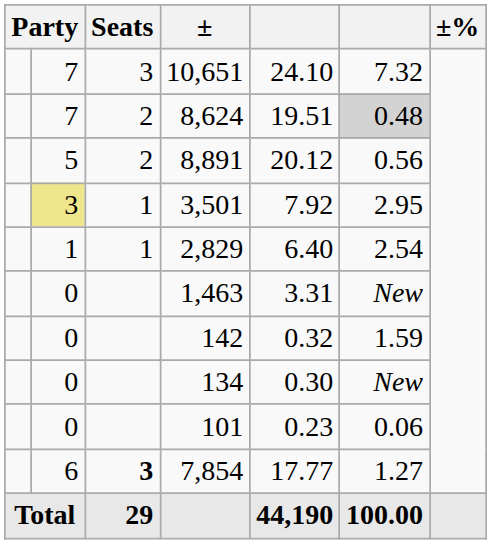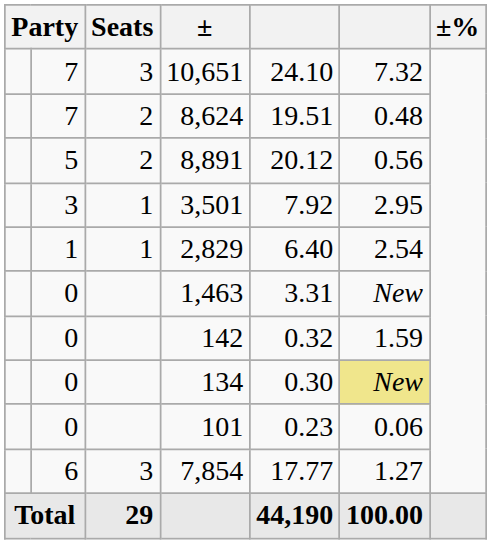(399, 115) lightgrey background -> (399, 115) no background
(71, 204) khaki background -> (71, 204) no background
(398, 381) no background -> (398, 381) khaki background
(146, 470) bold -> (146, 470) normal
